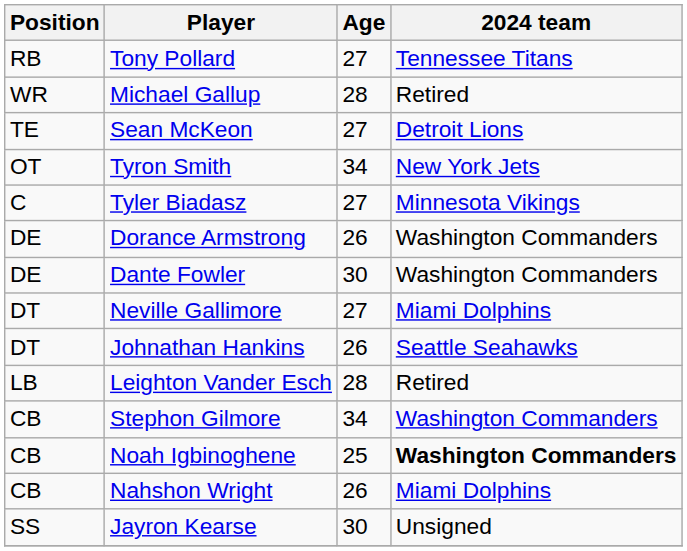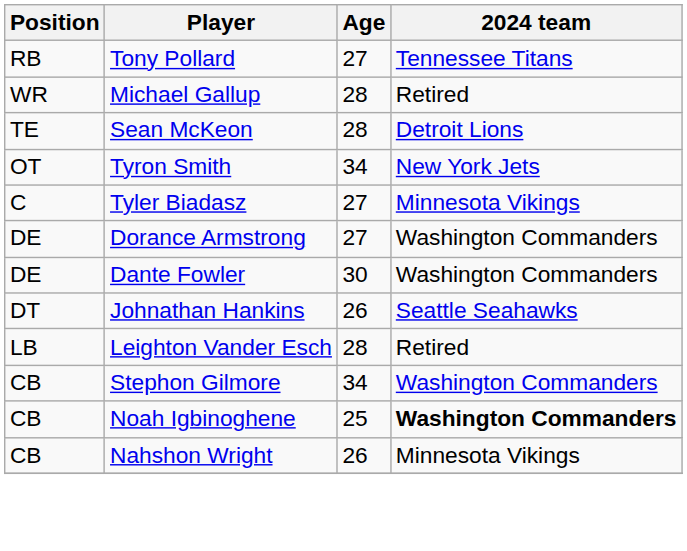(355, 130) 27 -> (355, 130) 28
(355, 238) 26 -> (355, 238) 27
- row: (196, 310)
(473, 490) Miami Dolphins -> (488, 454) Minnesota Vikings
- row: (183, 526)
